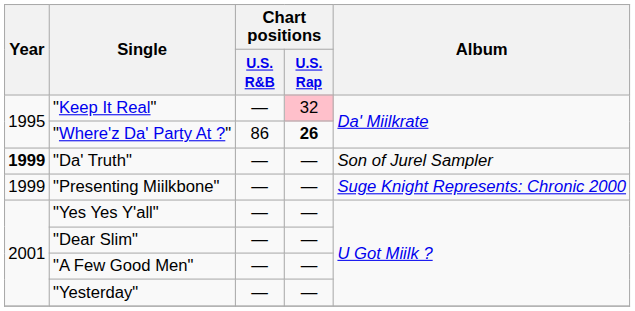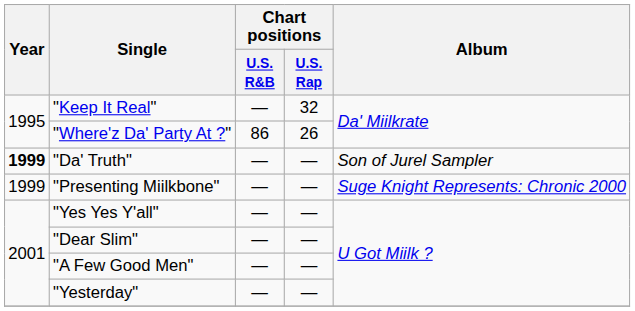(309, 107) pink background -> (309, 107) no background
(309, 134) bold -> (309, 134) normal
